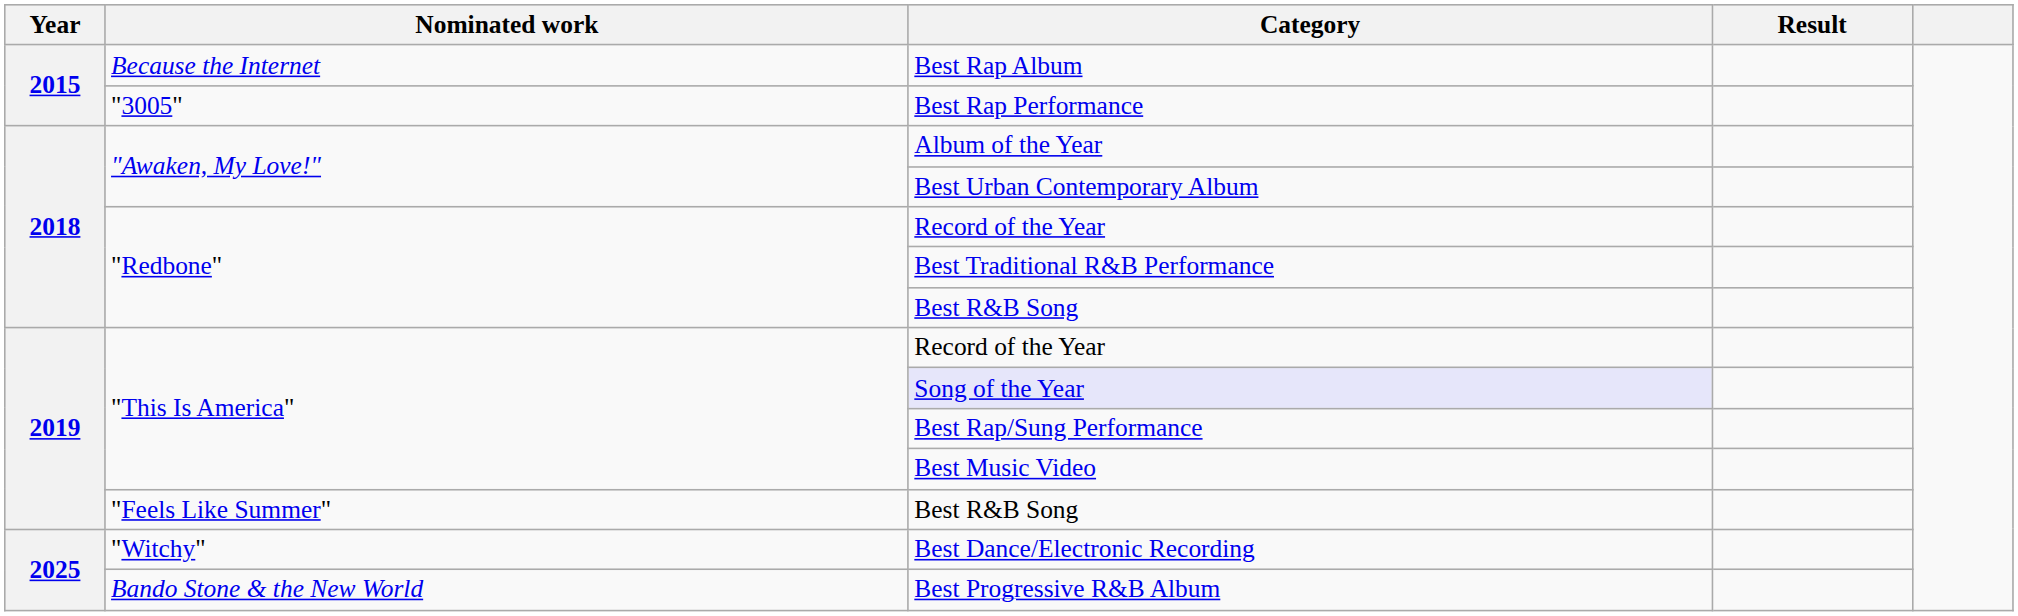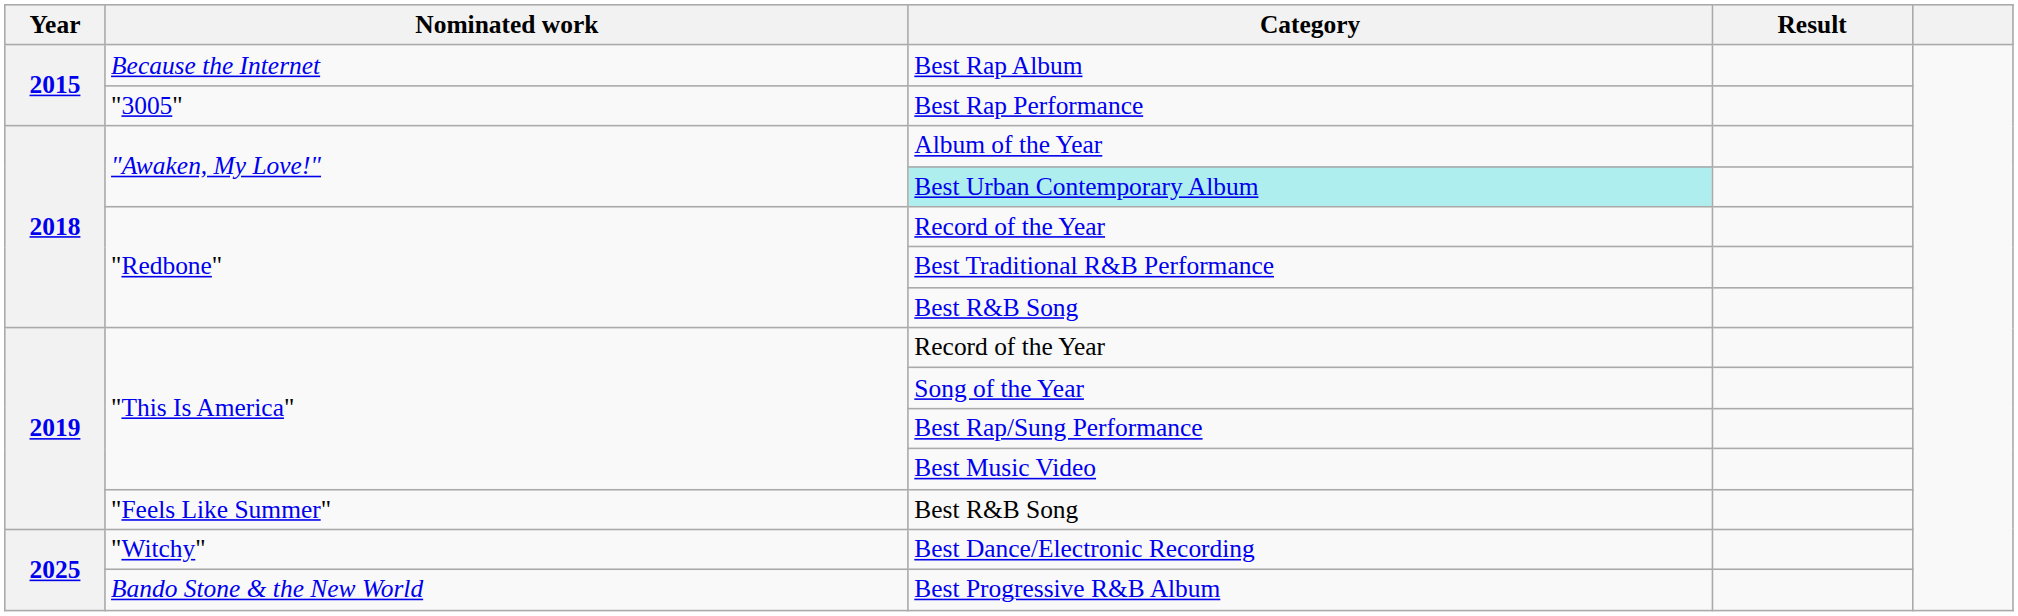(1086, 186) no background -> (1086, 186) paleturquoise background
(999, 387) lavender background -> (999, 387) no background
